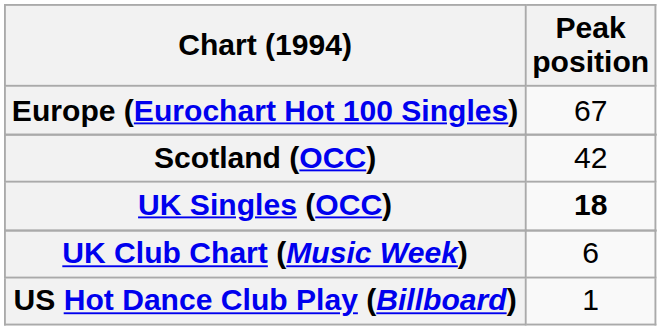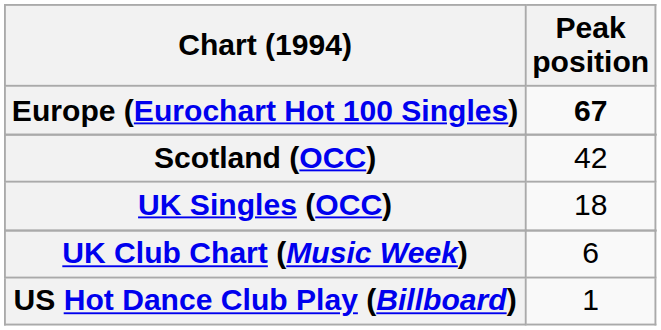(591, 109) normal -> (591, 109) bold
(591, 205) bold -> (591, 205) normal
